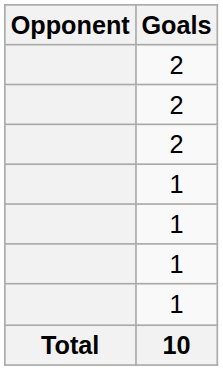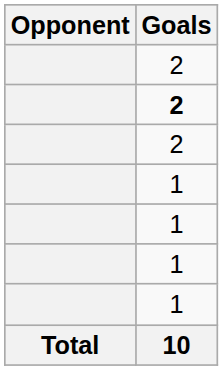(176, 105) normal -> (176, 105) bold
